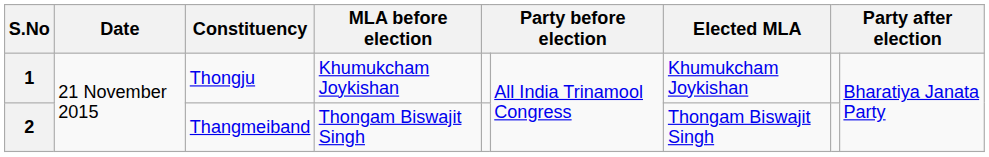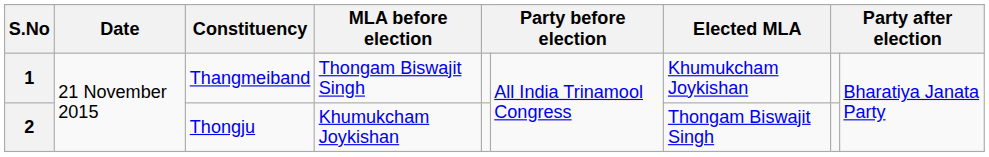(222, 78) Thongju -> (250, 78) Thangmeiband
(374, 78) Khumukcham Joykishan -> (390, 78) Thongam Biswajit Singh
(250, 127) Thangmeiband -> (222, 127) Thongju
(390, 127) Thongam Biswajit Singh -> (374, 127) Khumukcham Joykishan
